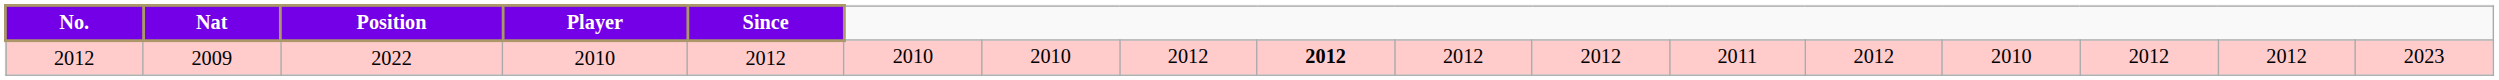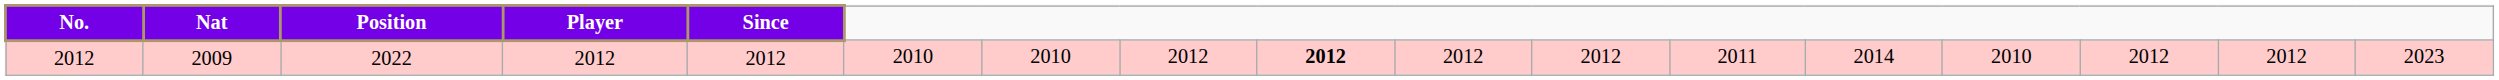(595, 57) 2010 -> (595, 57) 2012
(1874, 57) 2012 -> (1874, 57) 2014
